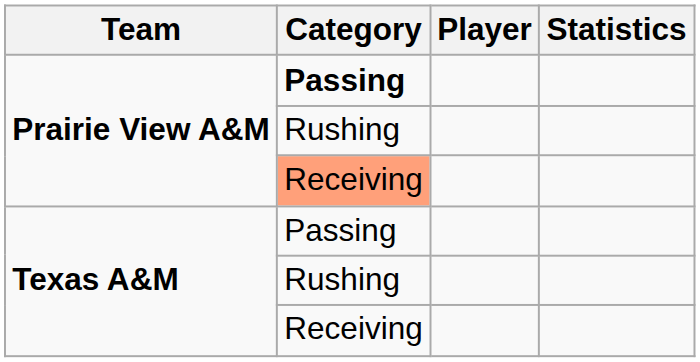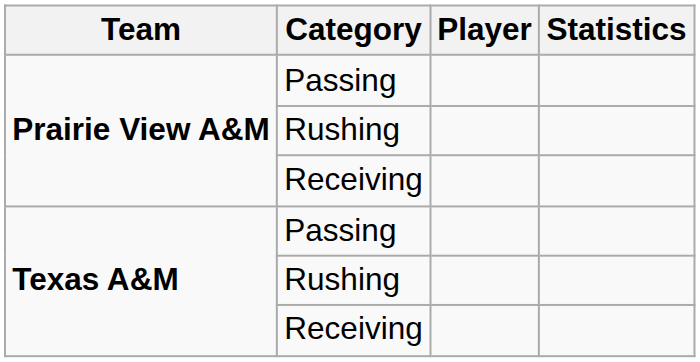(345, 80) bold -> (340, 80) normal
(354, 179) lightsalmon background -> (354, 179) no background
